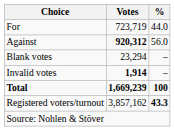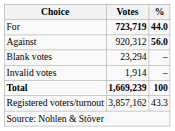(131, 27) normal -> (131, 27) bold
(159, 27) normal -> (159, 27) bold
(131, 42) bold -> (131, 42) normal
(159, 42) normal -> (159, 42) bold
(136, 73) bold -> (136, 73) normal
(159, 103) bold -> (159, 103) normal
